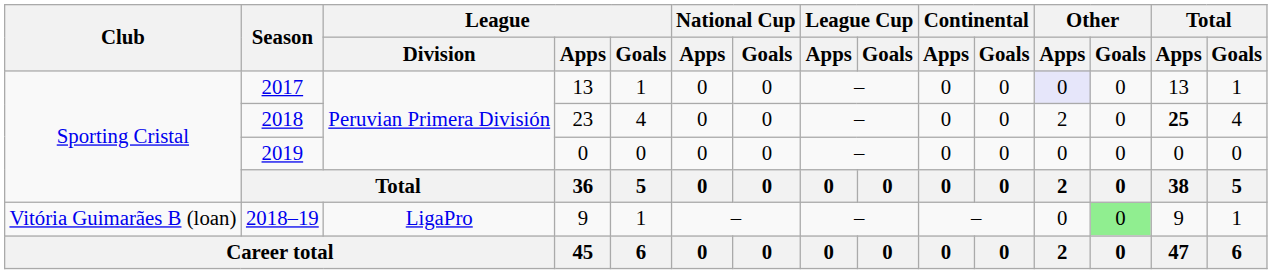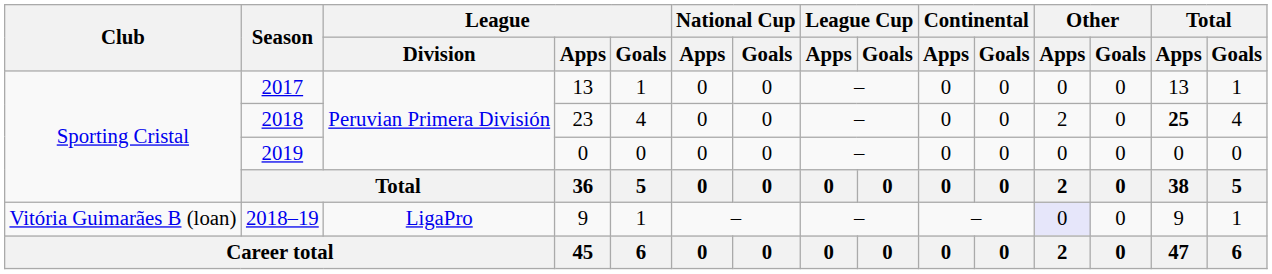(1062, 86) lavender background -> (1062, 86) no background
(1062, 218) no background -> (1062, 218) lavender background
(1120, 218) lightgreen background -> (1120, 218) no background
